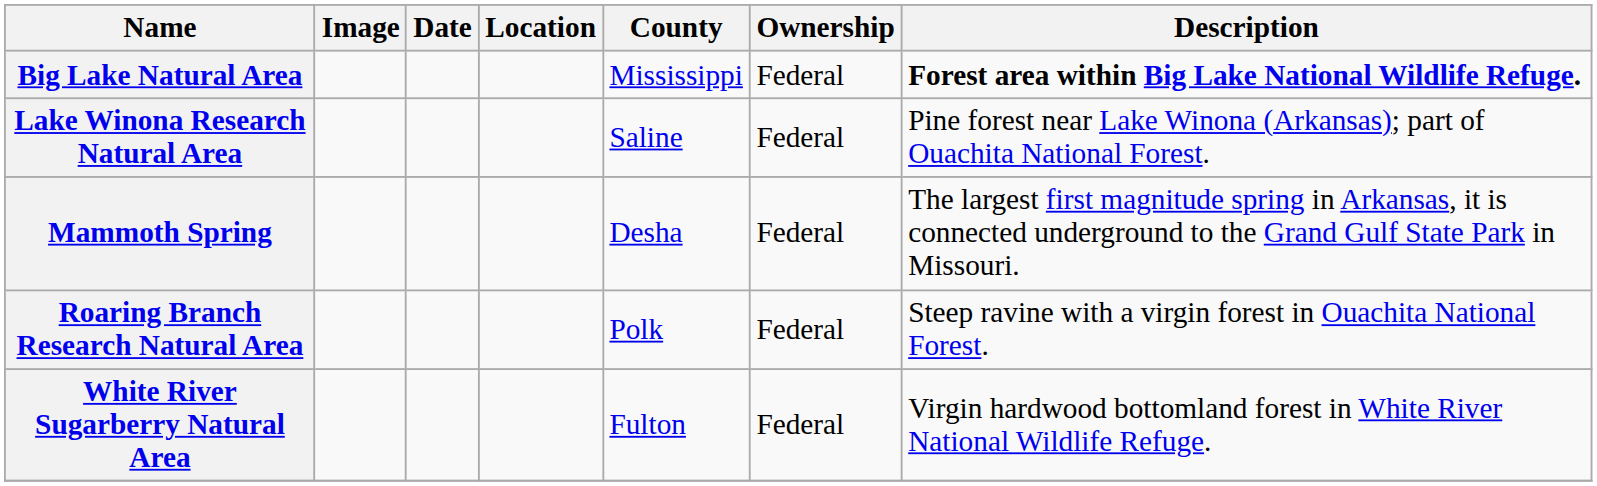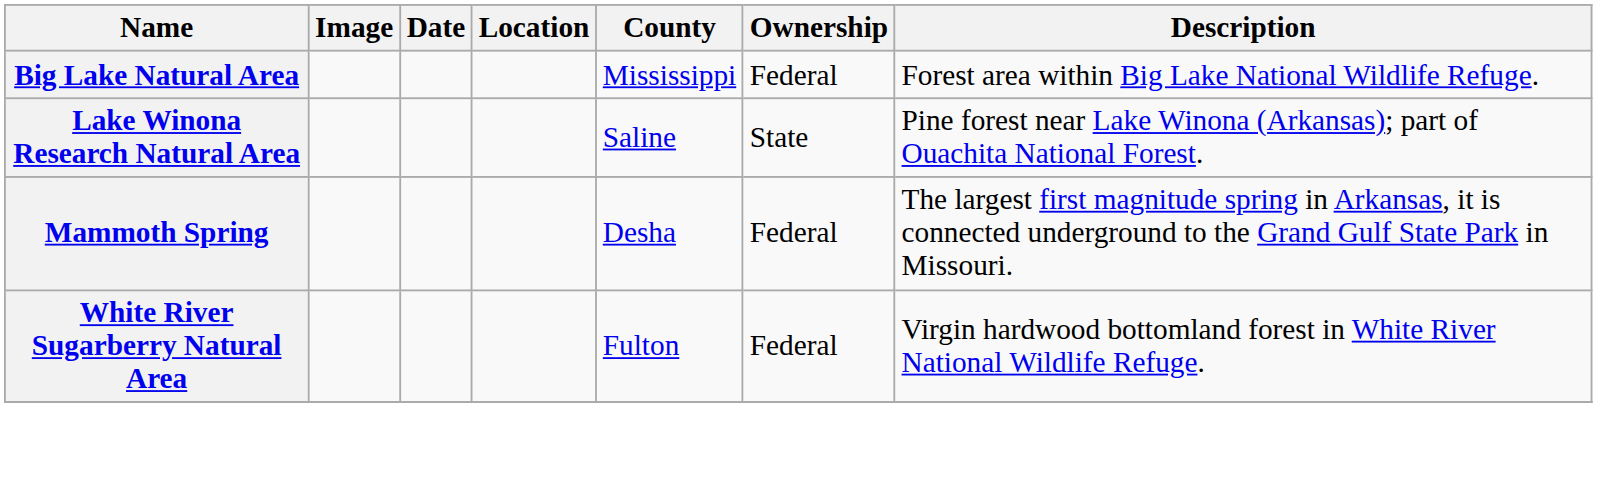(1245, 74) bold -> (1220, 74) normal
(800, 137) Federal -> (779, 137) State
- row: (160, 328)
